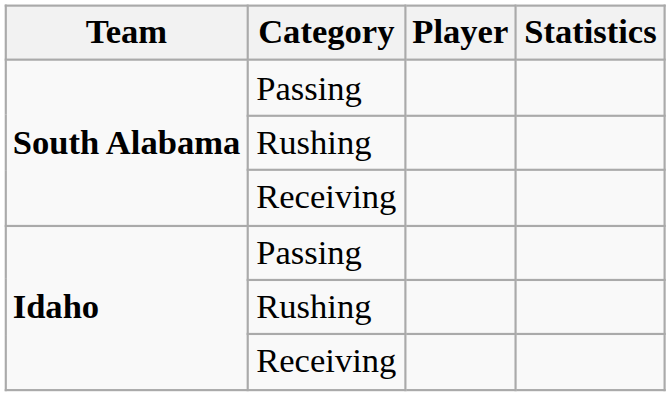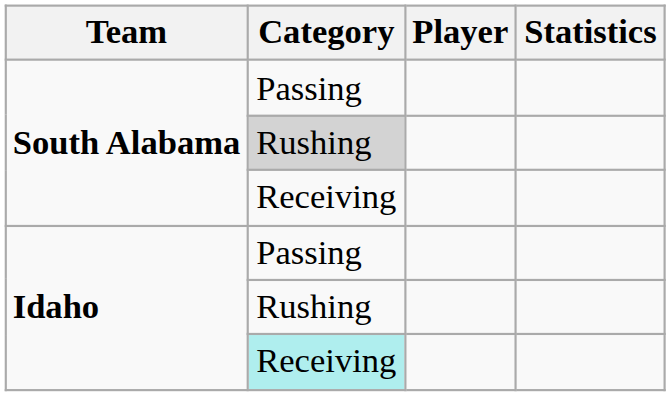(314, 142) no background -> (314, 142) lightgrey background
(326, 361) no background -> (326, 361) paleturquoise background
